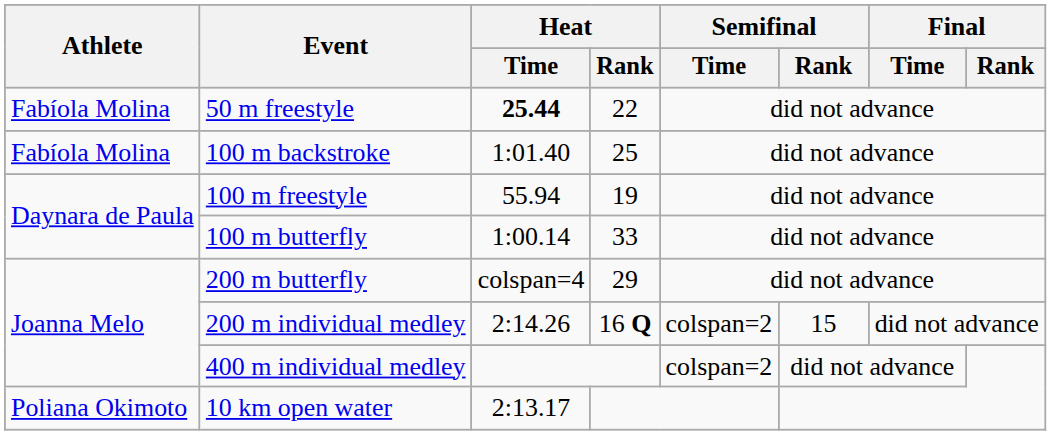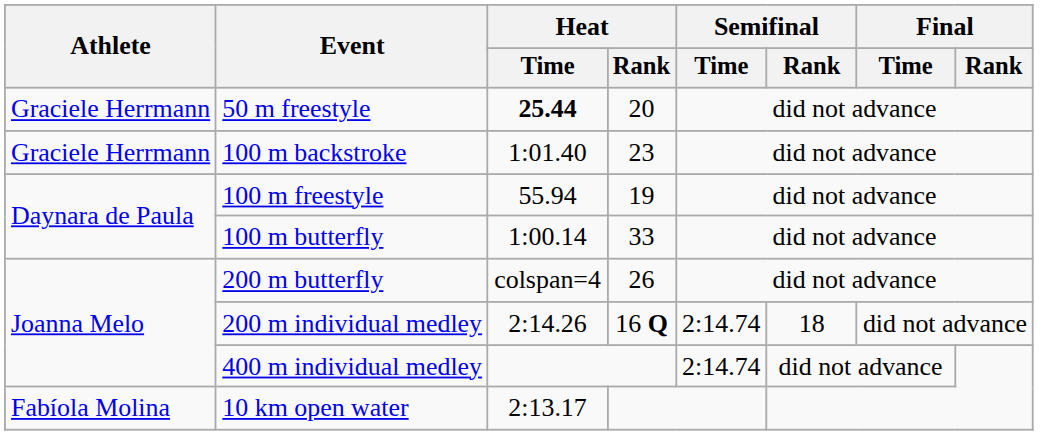(90, 109) Fabíola Molina -> (111, 109) Graciele Herrmann
(625, 109) 22 -> (642, 109) 20
(90, 152) Fabíola Molina -> (111, 152) Graciele Herrmann
(625, 152) 25 -> (642, 152) 23
(625, 280) 29 -> (642, 280) 26
(719, 323) colspan=2 -> (721, 323) 2:14.74
(823, 323) 15 -> (812, 323) 18
(719, 365) colspan=2 -> (721, 365) 2:14.74
(99, 408) Poliana Okimoto -> (90, 408) Fabíola Molina
